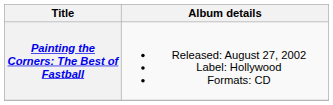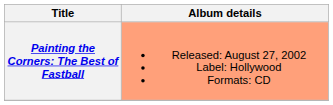(225, 67) no background -> (225, 67) lightsalmon background
